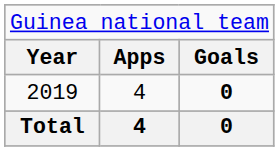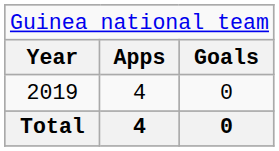(226, 93) bold -> (226, 93) normal
